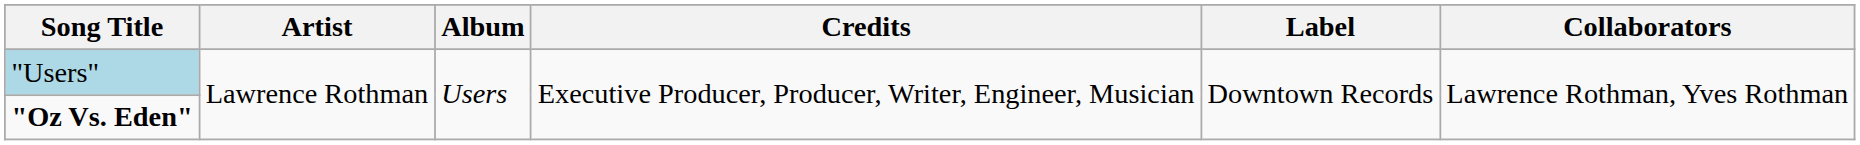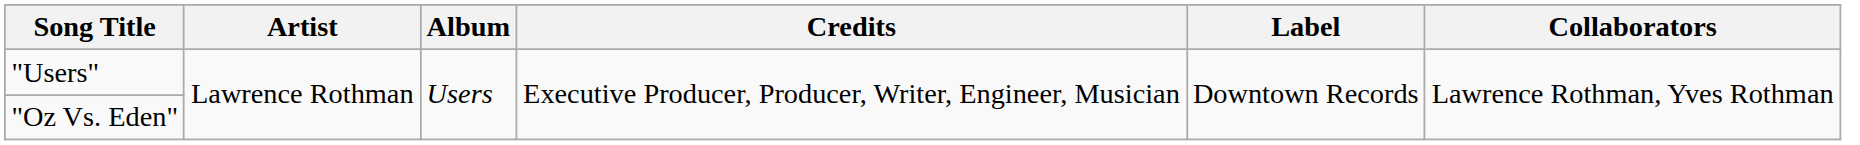(55, 71) lightblue background -> (55, 71) no background
(102, 116) bold -> (95, 116) normal
